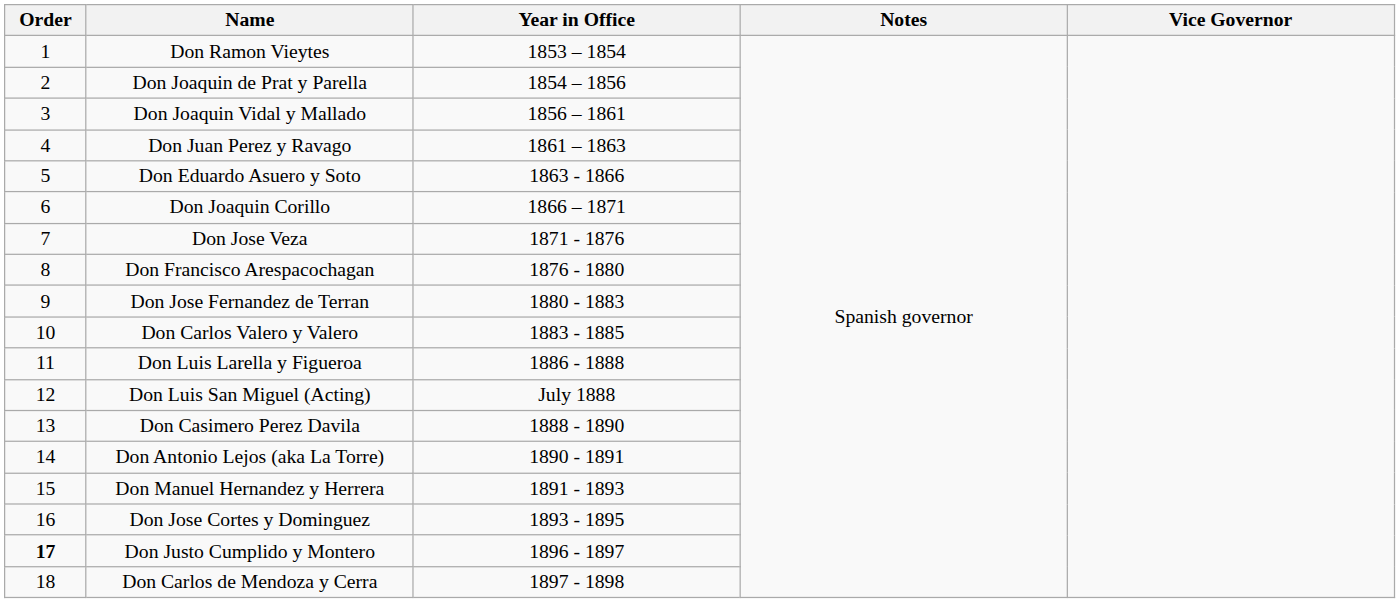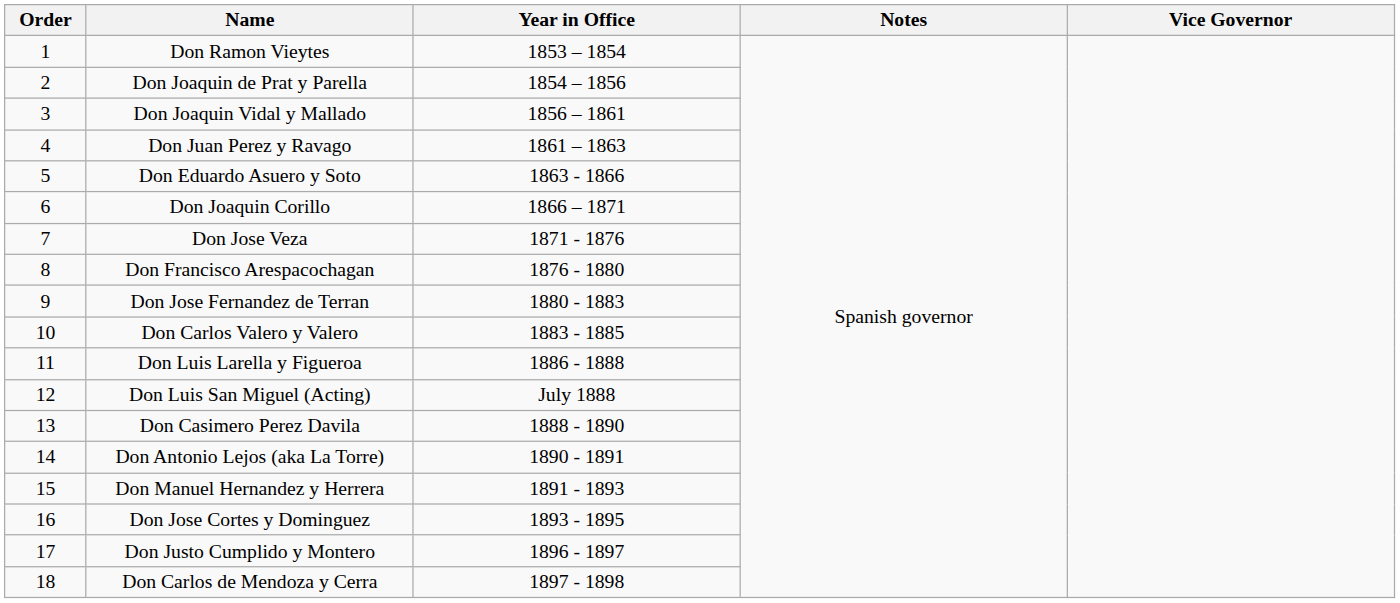(45, 550) bold -> (45, 550) normal
